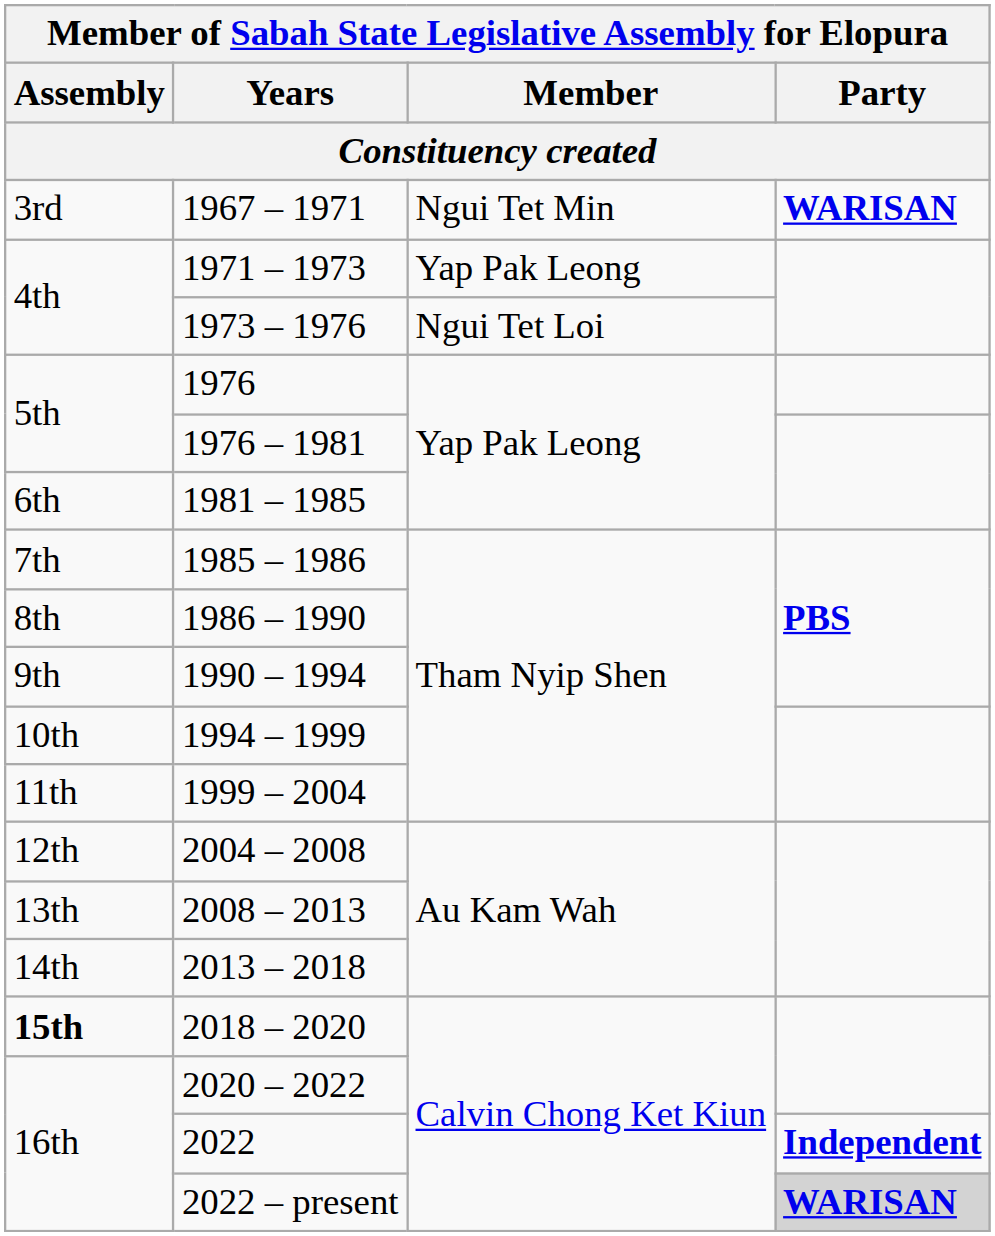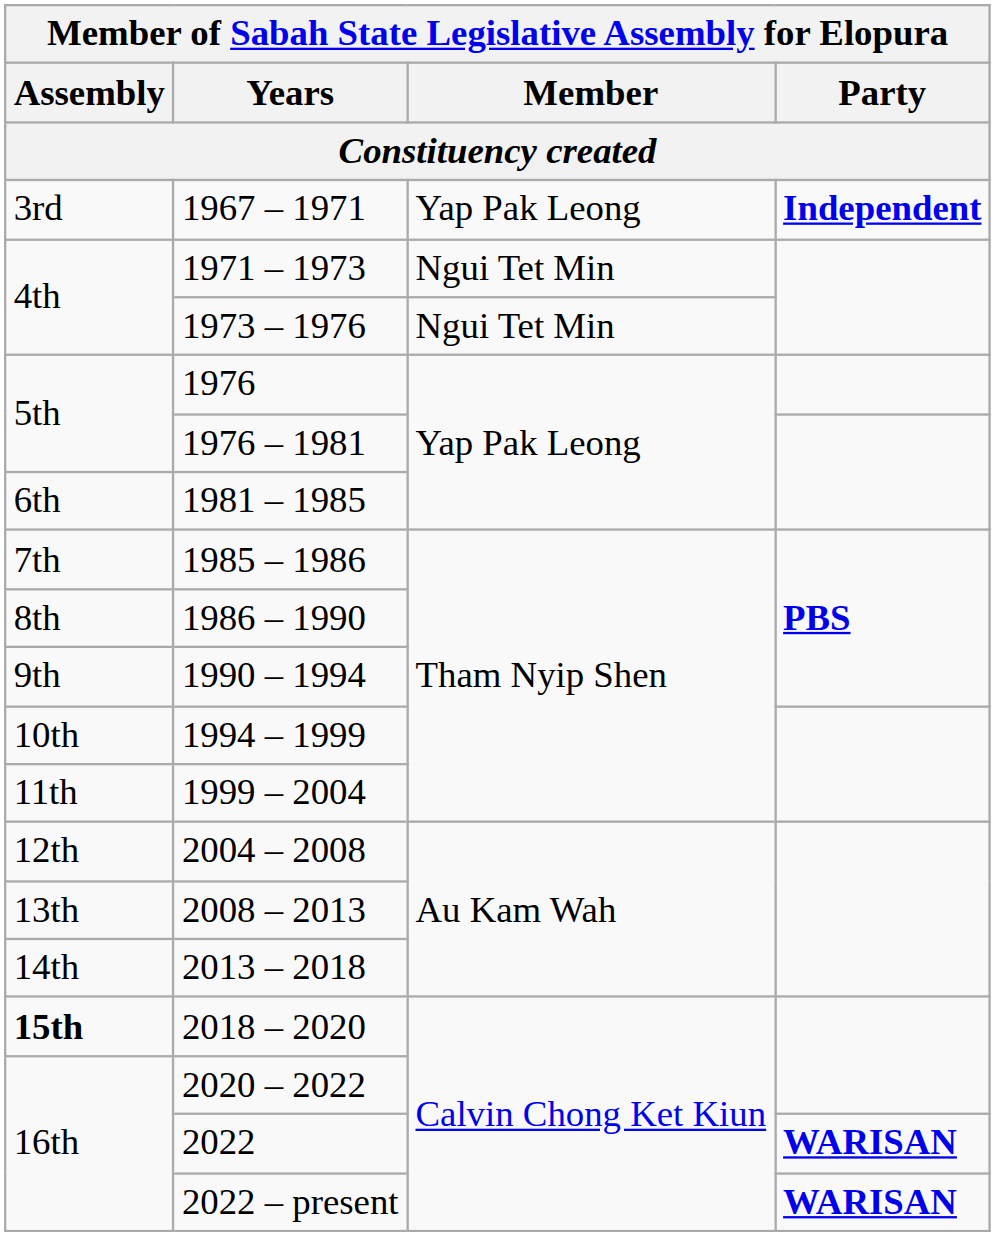(515, 208) Ngui Tet Min -> (528, 208) Yap Pak Leong
(870, 208) WARISAN -> (882, 208) Independent
(528, 267) Yap Pak Leong -> (515, 267) Ngui Tet Min
(510, 325) Ngui Tet Loi -> (515, 325) Ngui Tet Min
(882, 1142) Independent -> (870, 1142) WARISAN
(870, 1200) lightgrey background -> (870, 1200) no background
